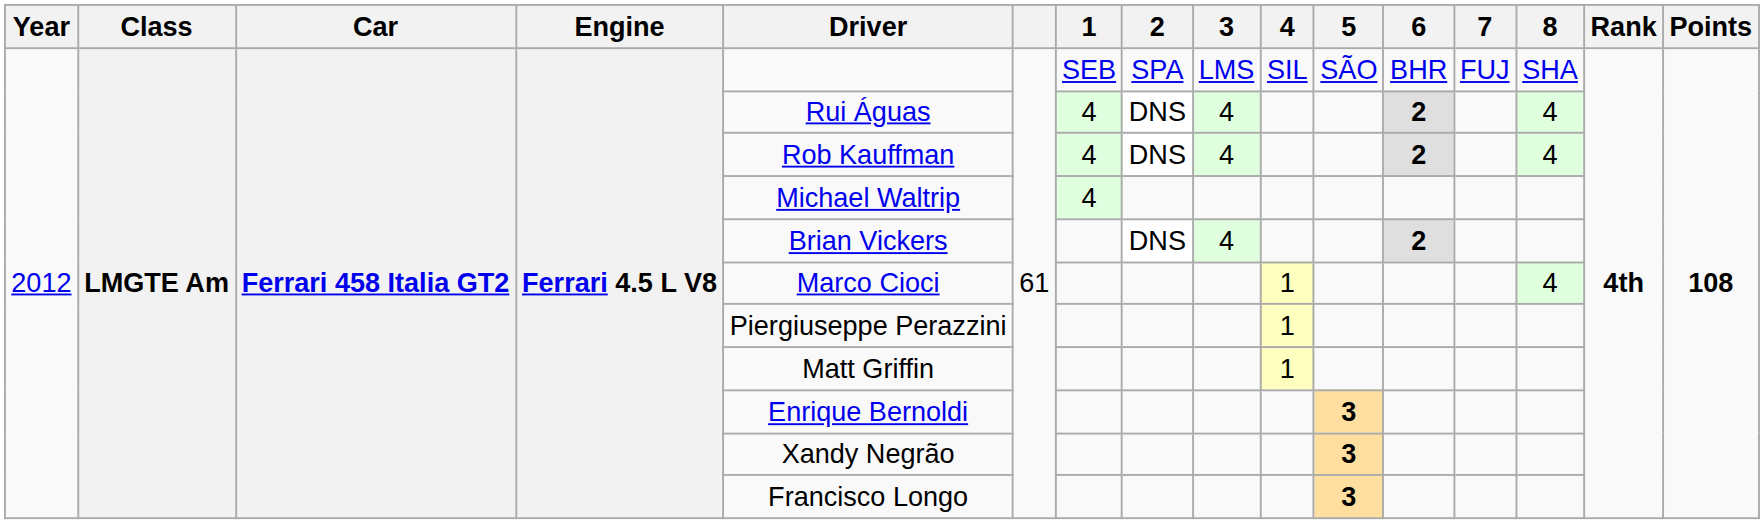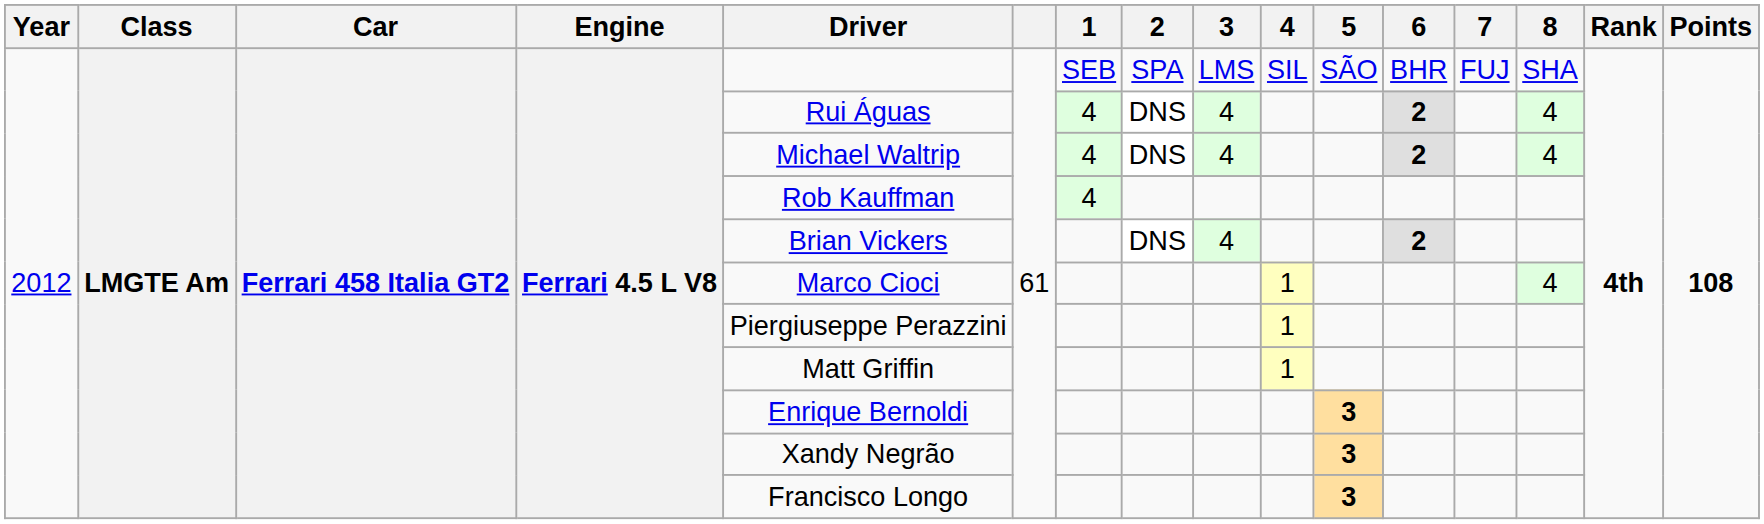(868, 155) Rob Kauffman -> (868, 155) Michael Waltrip
(868, 198) Michael Waltrip -> (868, 198) Rob Kauffman
